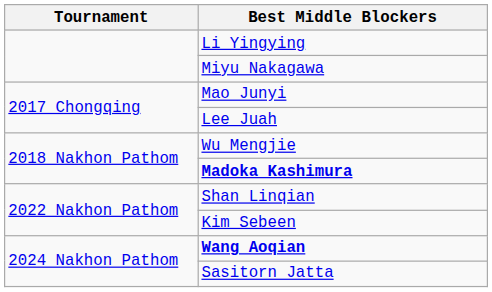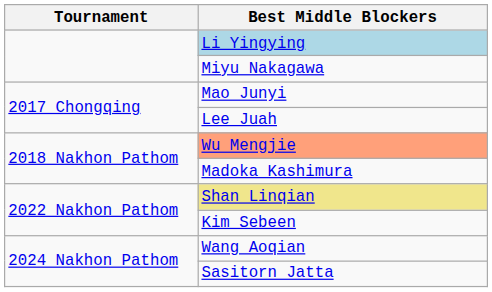(253, 43) no background -> (253, 43) lightblue background
(249, 146) no background -> (249, 146) lightsalmon background
(277, 171) bold -> (277, 171) normal
(258, 197) no background -> (258, 197) khaki background
(253, 248) bold -> (253, 248) normal
